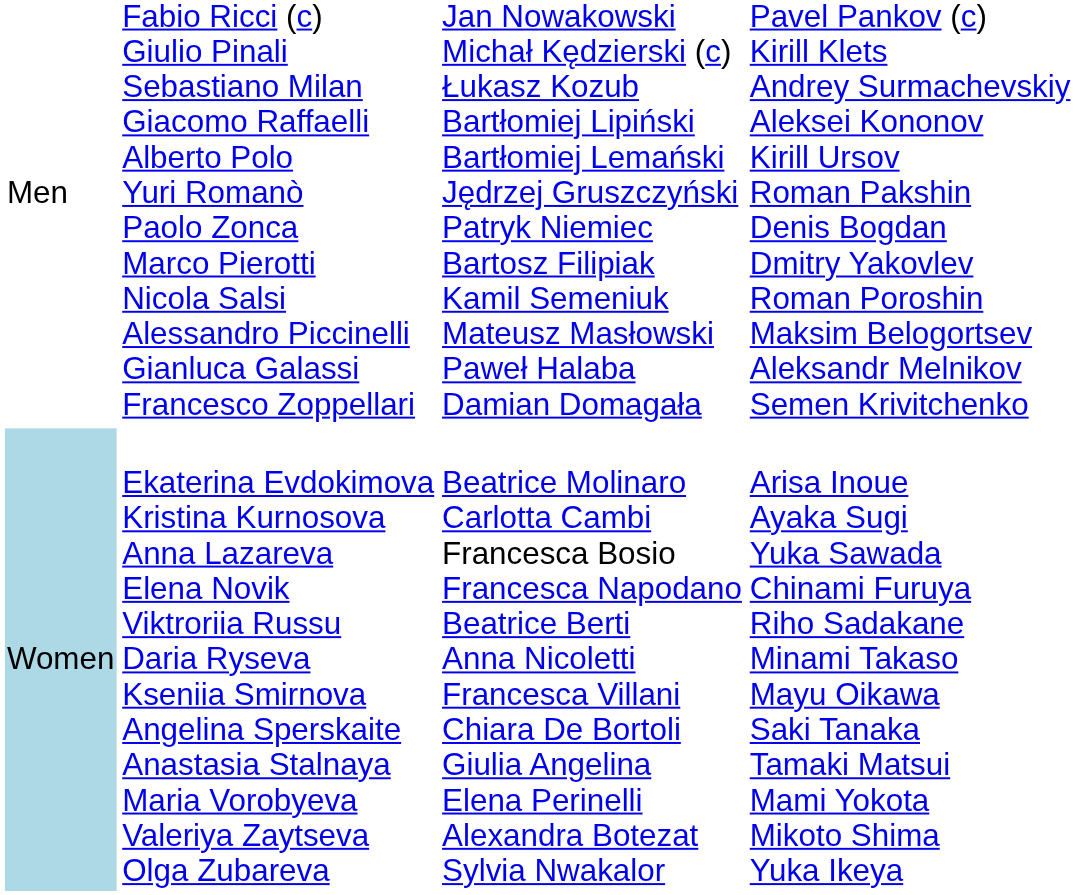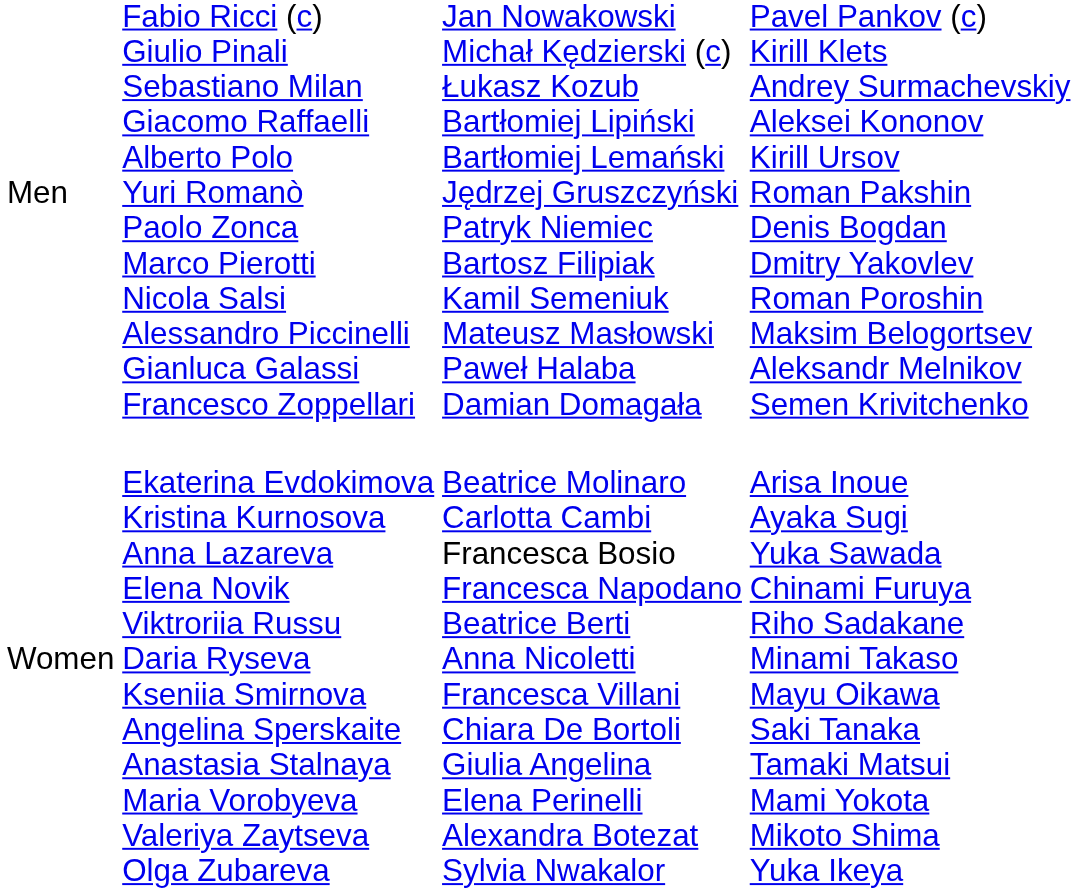(61, 659) lightblue background -> (61, 659) no background
